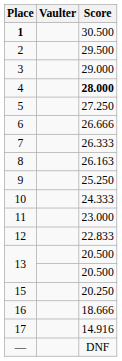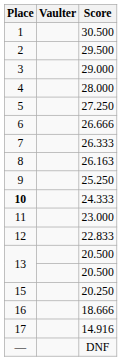(20, 32) bold -> (20, 32) normal
(98, 87) bold -> (98, 87) normal
(20, 198) normal -> (20, 198) bold
